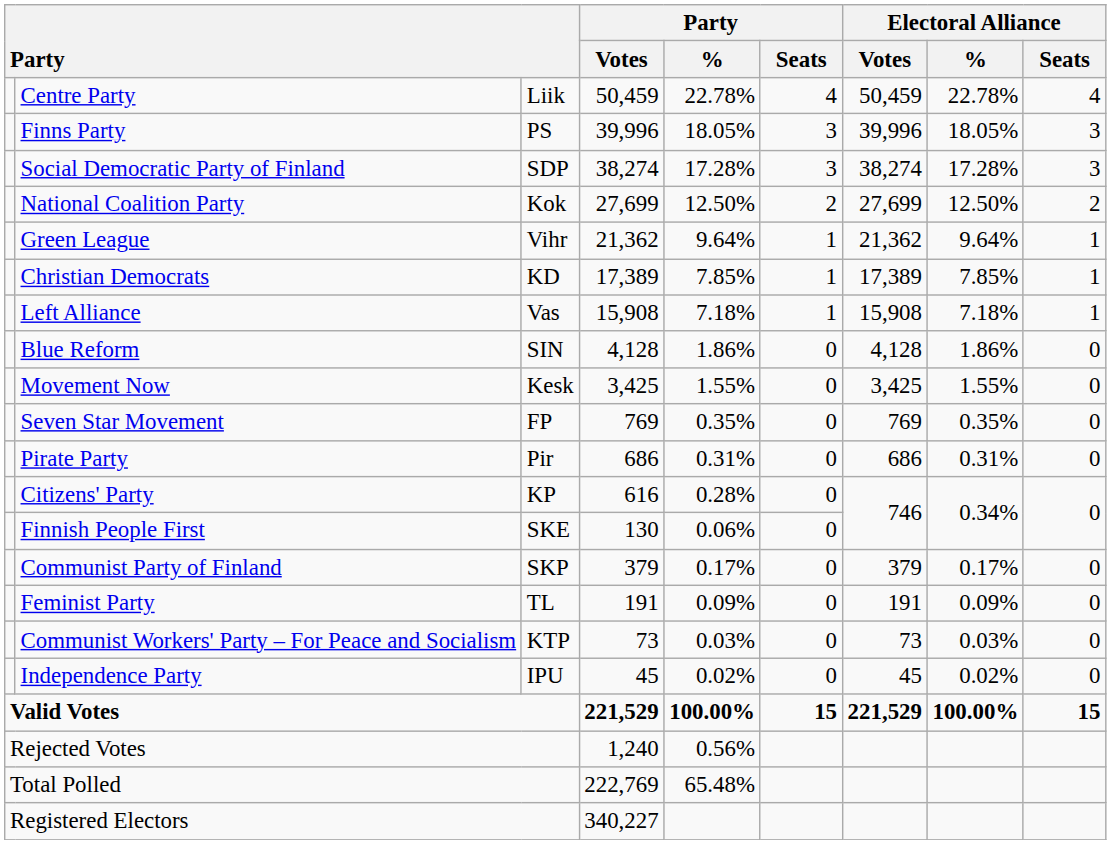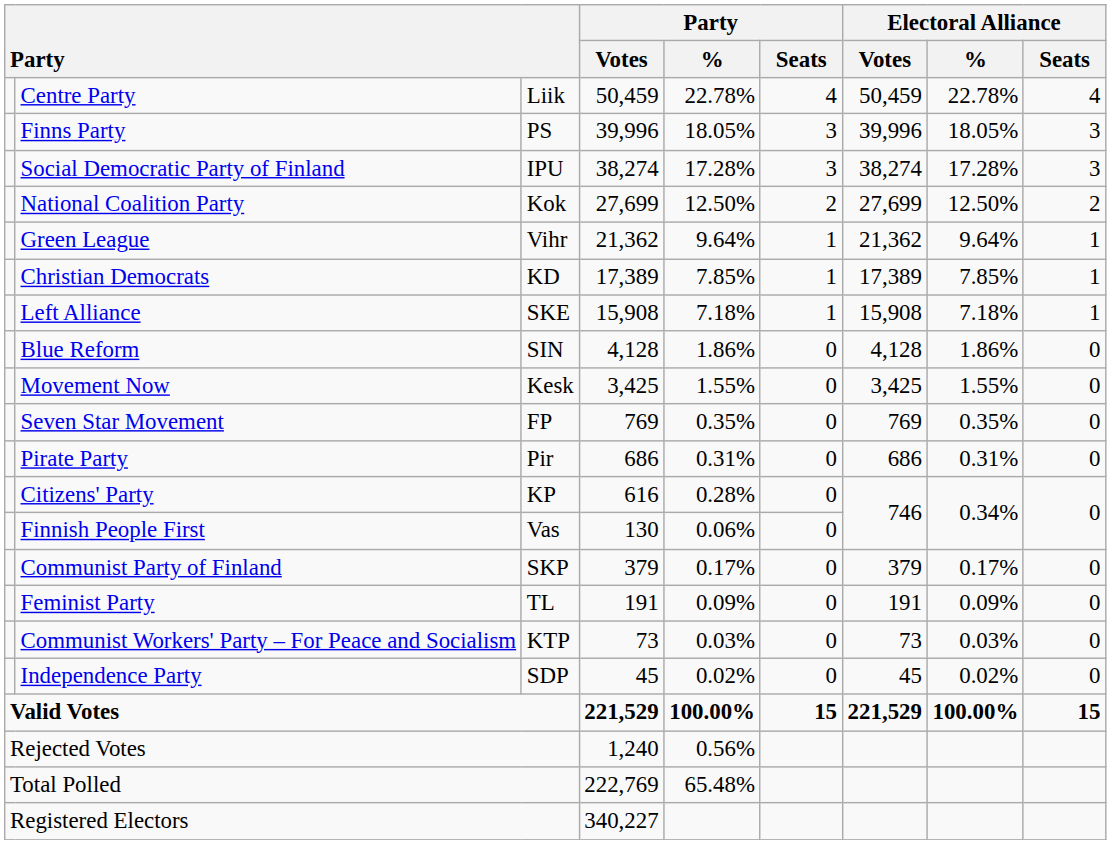(548, 167) SDP -> (545, 167) IPU
(543, 312) Vas -> (548, 312) SKE
(548, 530) SKE -> (543, 530) Vas
(545, 675) IPU -> (548, 675) SDP
